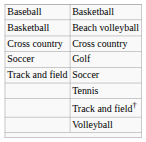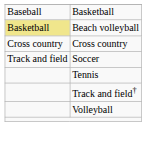(28, 28) no background -> (28, 28) khaki background
- row: (81, 59)
